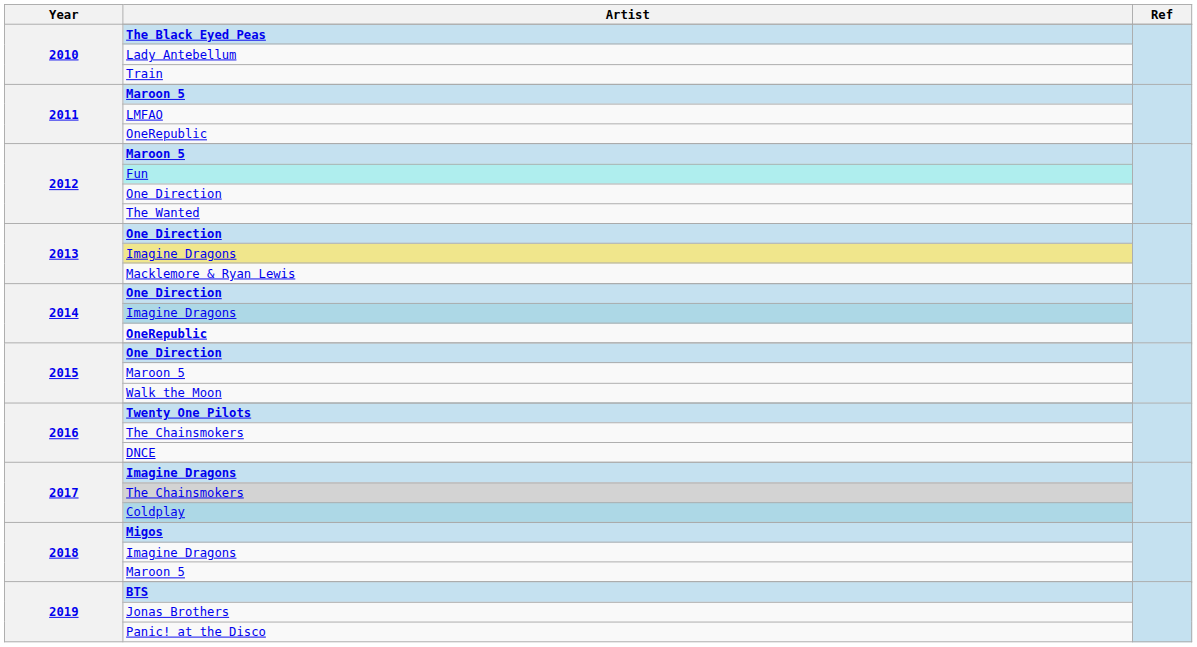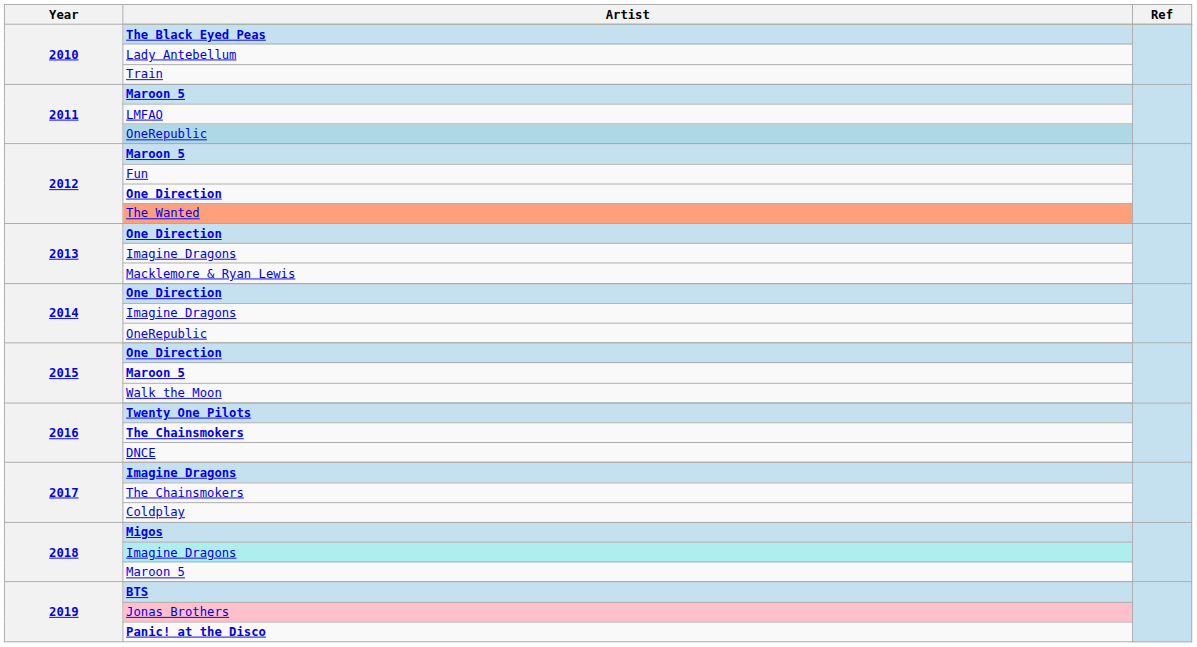(167, 134) no background -> (167, 134) lightblue background
(137, 174) paleturquoise background -> (137, 174) no background
(174, 194) normal -> (174, 194) bold
(163, 214) no background -> (163, 214) lightsalmon background
(181, 253) khaki background -> (181, 253) no background
(181, 313) lightblue background -> (181, 313) no background
(167, 333) bold -> (167, 333) normal
(156, 373) normal -> (156, 373) bold
(185, 433) normal -> (185, 433) bold
(185, 492) lightgrey background -> (185, 492) no background
(156, 512) lightblue background -> (156, 512) no background
(181, 552) no background -> (181, 552) paleturquoise background
(178, 612) no background -> (178, 612) pink background
(196, 632) normal -> (196, 632) bold
